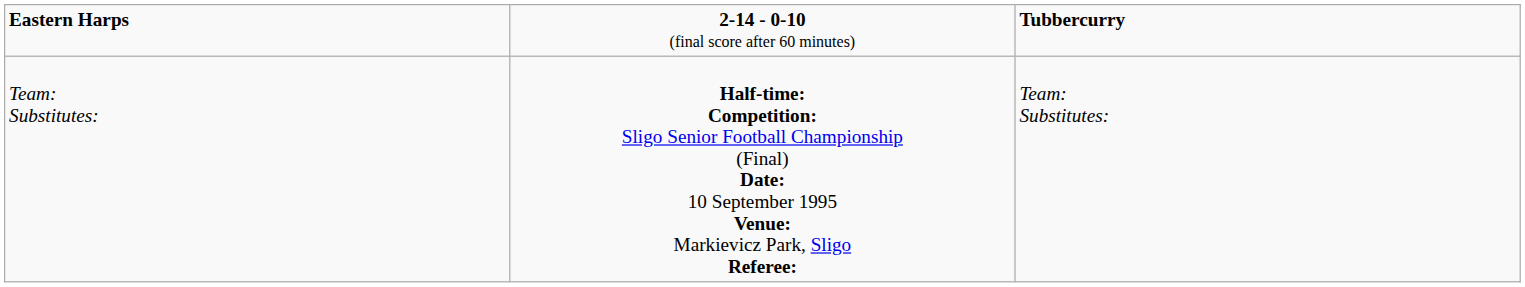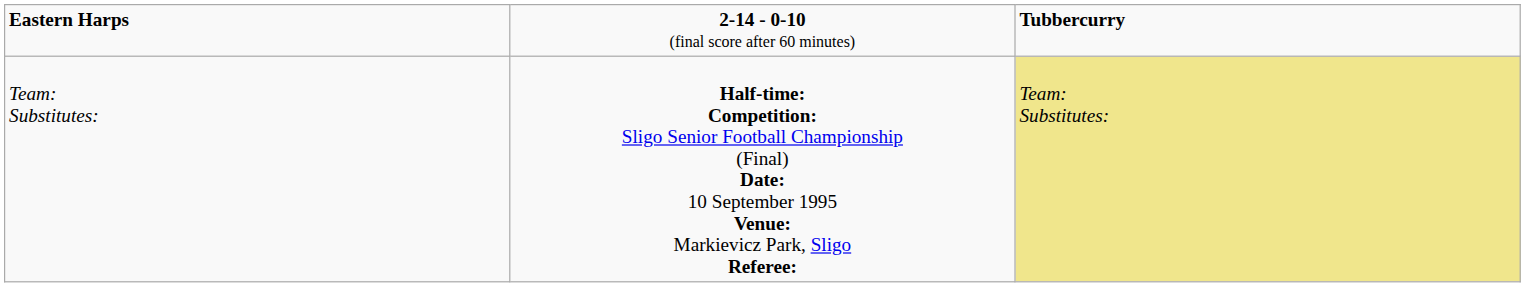(1064, 104) no background -> (1064, 104) khaki background
